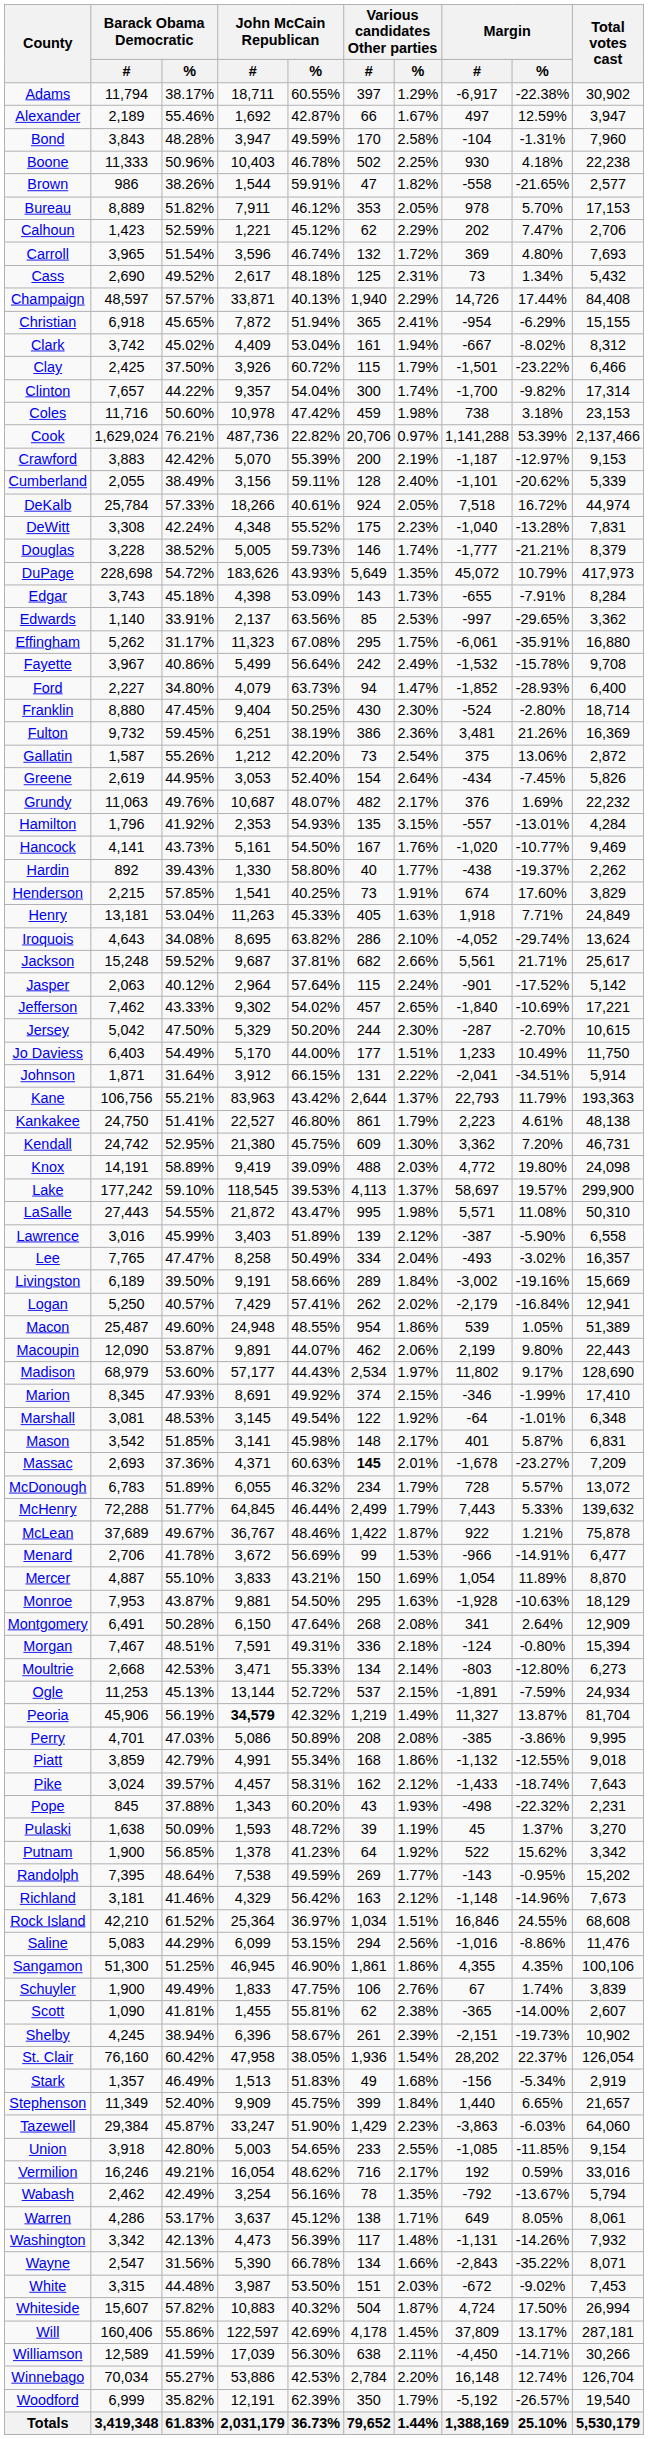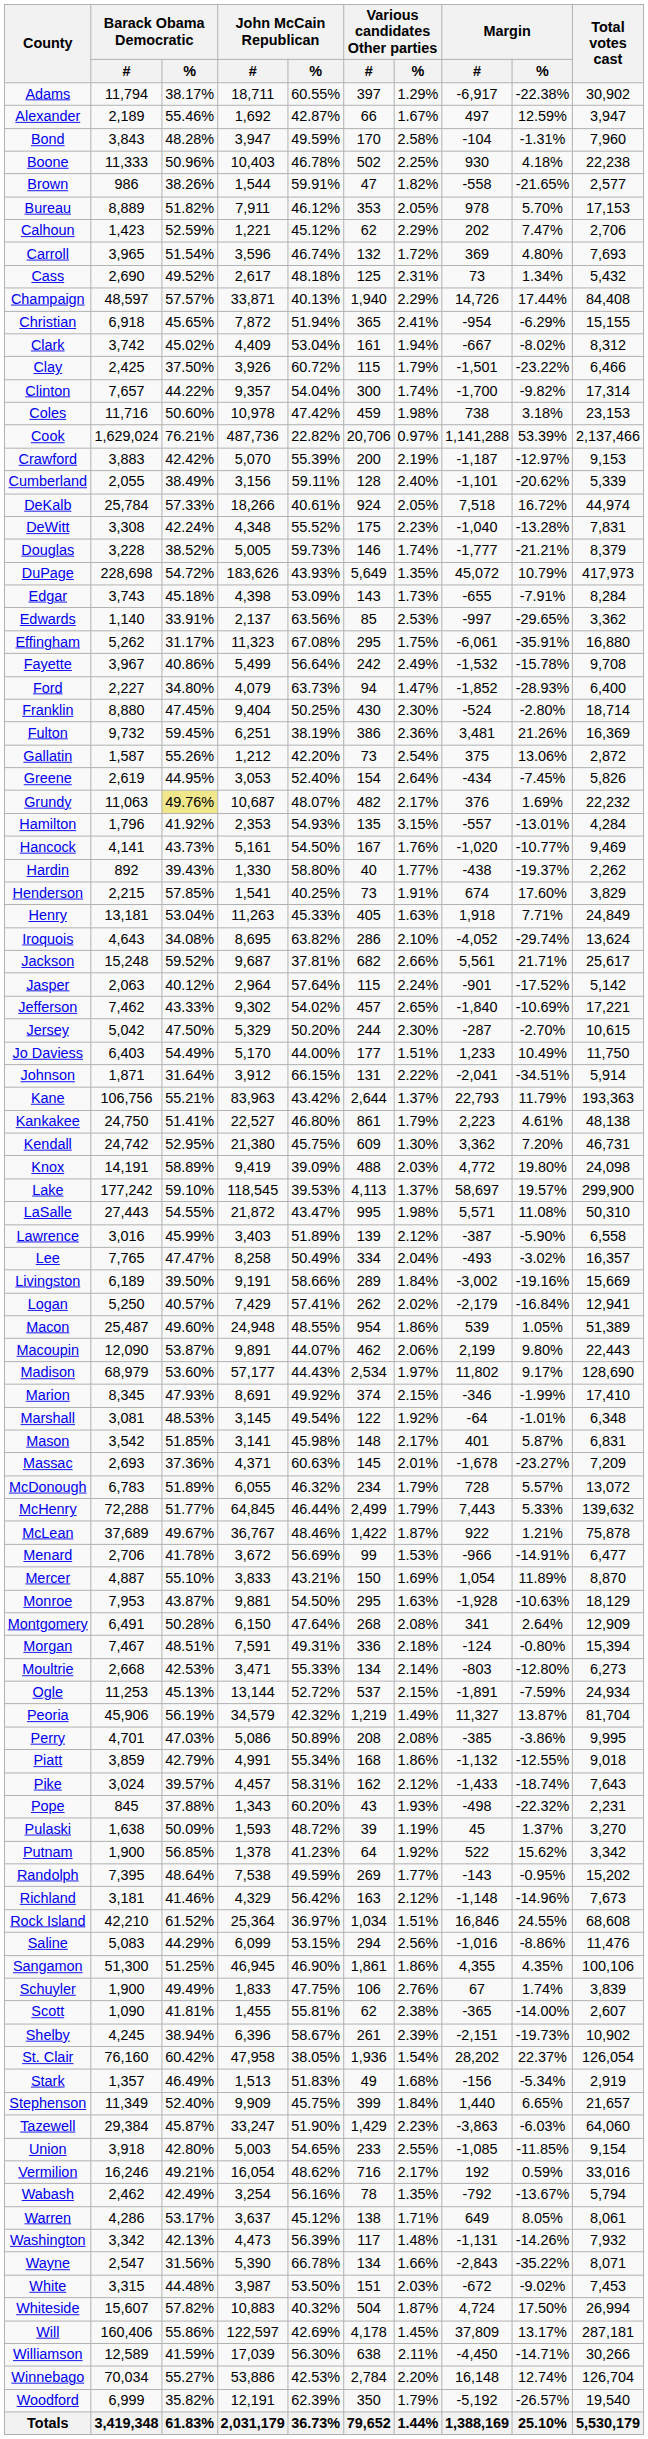(190, 801) no background -> (190, 801) khaki background
(369, 1464) bold -> (369, 1464) normal
(253, 1715) bold -> (253, 1715) normal
